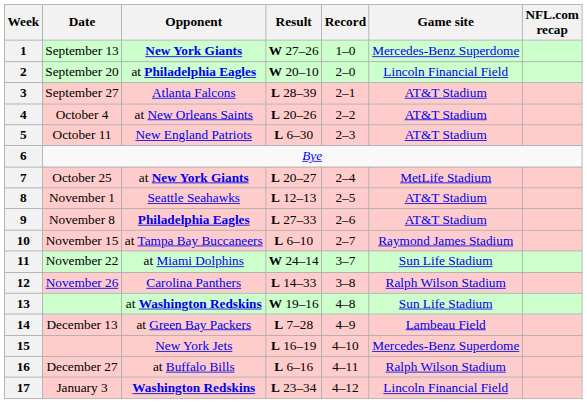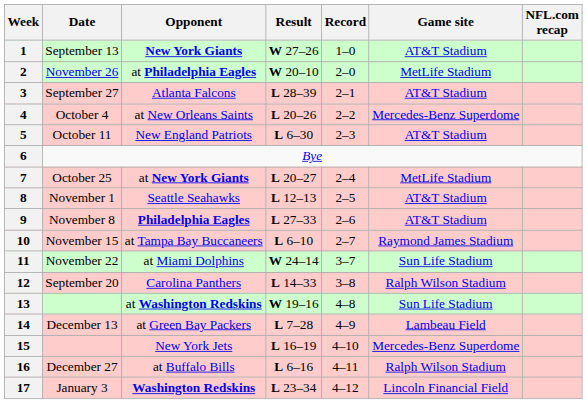(446, 51) Mercedes-Benz Superdome -> (446, 51) AT&T Stadium
(82, 72) September 20 -> (82, 72) November 26
(446, 72) Lincoln Financial Field -> (446, 72) MetLife Stadium
(446, 114) AT&T Stadium -> (446, 114) Mercedes-Benz Superdome
(82, 282) November 26 -> (82, 282) September 20
